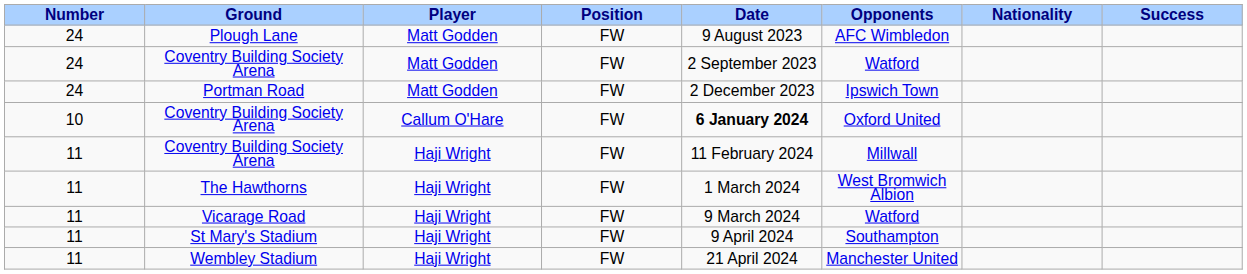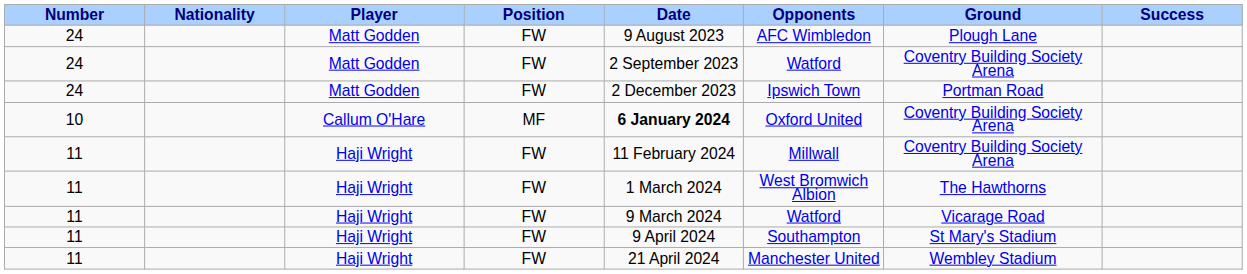columns swapped: (1032, 14) <-> (254, 14)
(612, 119) FW -> (534, 119) MF
